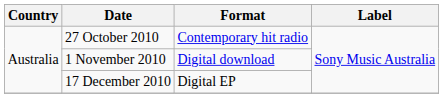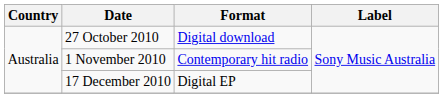(243, 37) Contemporary hit radio -> (226, 37) Digital download
(226, 59) Digital download -> (243, 59) Contemporary hit radio
